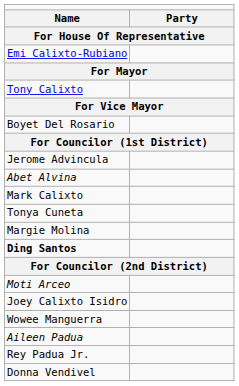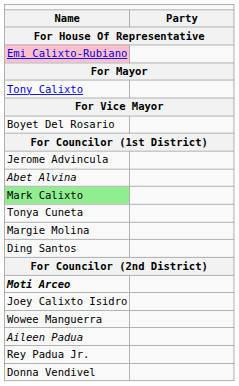(67, 53) no background -> (67, 53) pink background
(45, 195) no background -> (45, 195) lightgreen background
(42, 248) bold -> (42, 248) normal
(39, 283) normal -> (39, 283) bold
